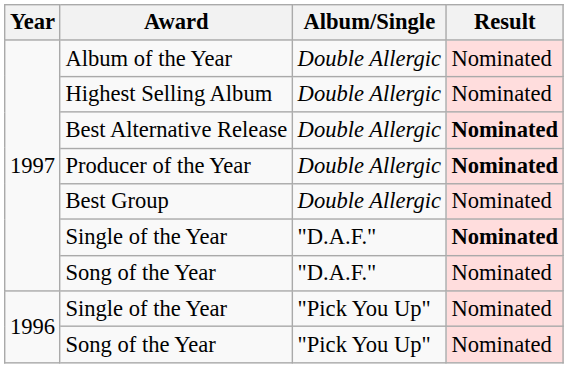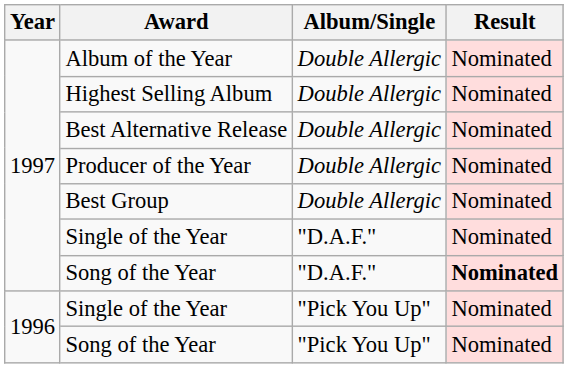(505, 129) bold -> (502, 129) normal
(505, 165) bold -> (502, 165) normal
(505, 237) bold -> (502, 237) normal
(502, 272) normal -> (505, 272) bold
